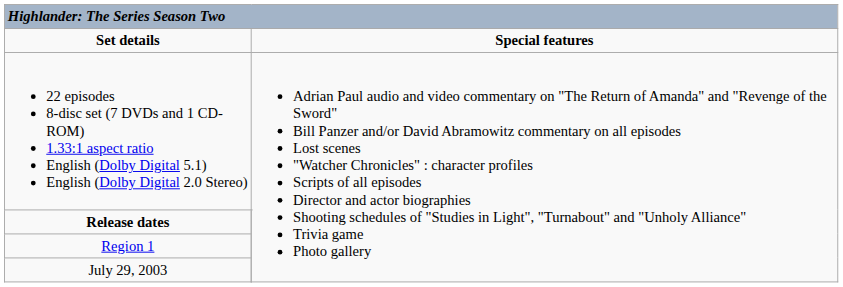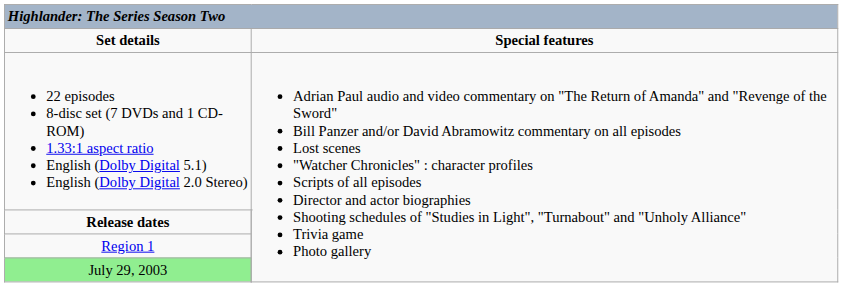(128, 269) no background -> (128, 269) lightgreen background
